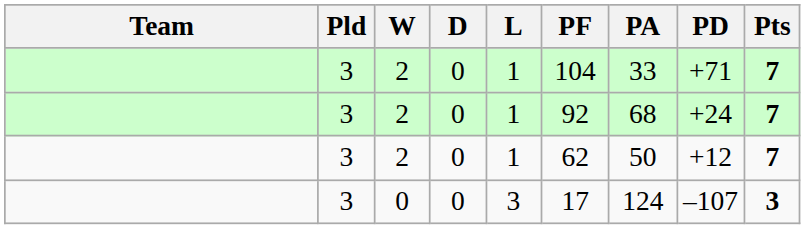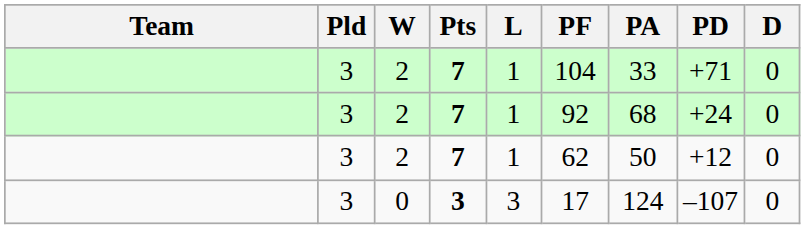columns swapped: (458, 26) <-> (772, 26)
